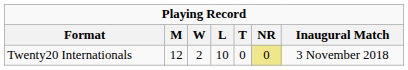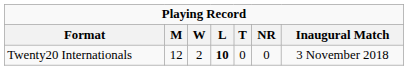(222, 55) normal -> (222, 55) bold
(266, 55) khaki background -> (266, 55) no background
